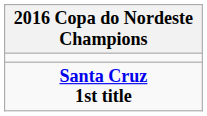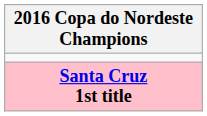(103, 86) no background -> (103, 86) pink background
